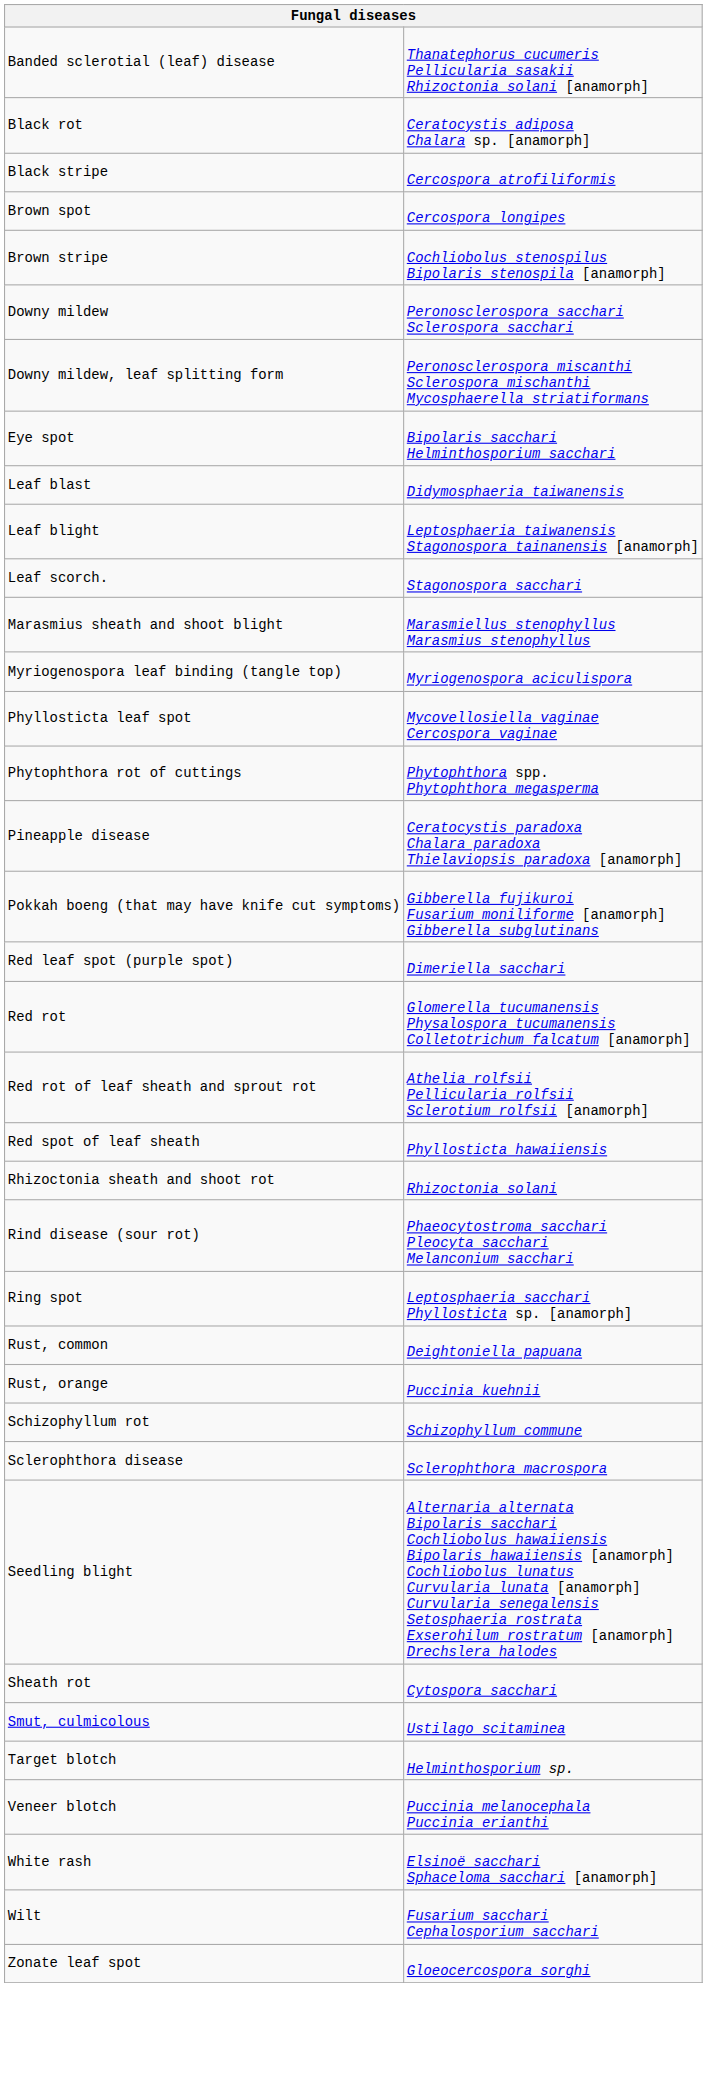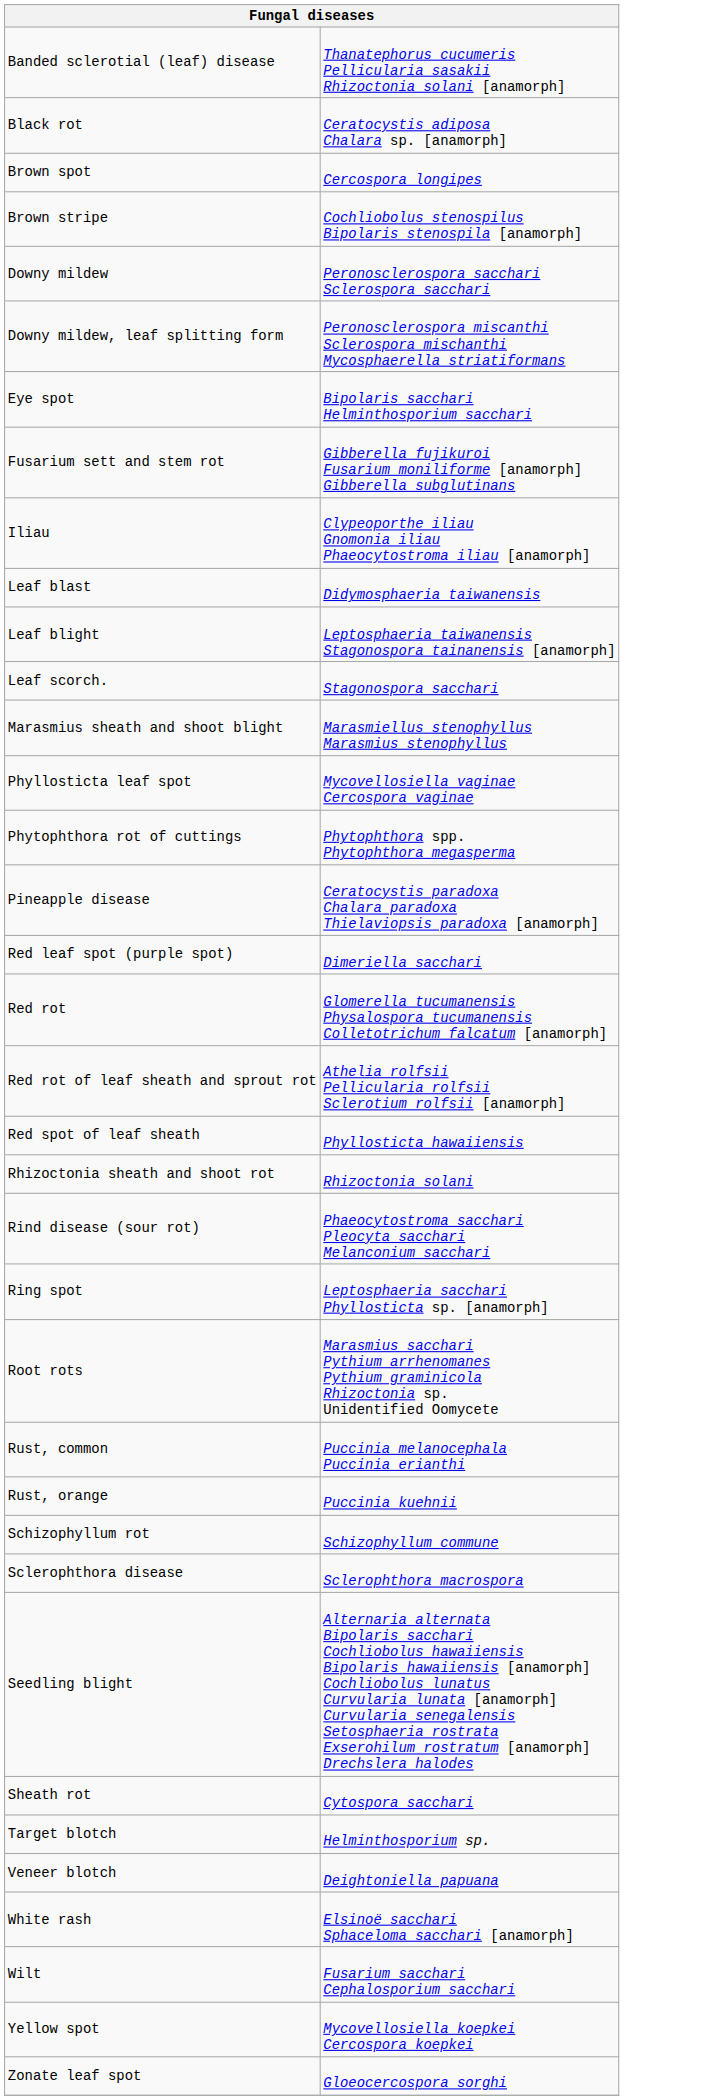- row: (58, 172)
+ row: (116, 462)
+ row: (29, 533)
- row: (175, 672)
- row: (204, 907)
+ row: (45, 1370)
(494, 1353) Deightoniella papuana -> (415, 1457) Puccinia melanocephala Puccinia erianthi
- row: (79, 1722)
(499, 1815) Puccinia melanocephala Puccinia erianthi -> (411, 1881) Deightoniella papuana
+ row: (54, 2029)
